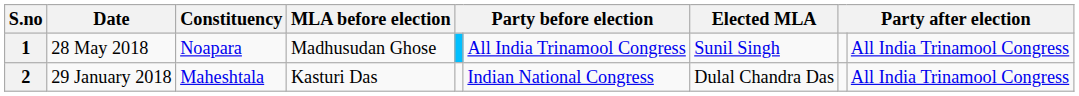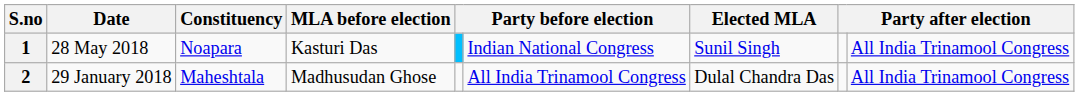(364, 47) Madhusudan Ghose -> (334, 47) Kasturi Das
(577, 47) All India Trinamool Congress -> (561, 47) Indian National Congress
(334, 76) Kasturi Das -> (364, 76) Madhusudan Ghose
(561, 76) Indian National Congress -> (577, 76) All India Trinamool Congress
